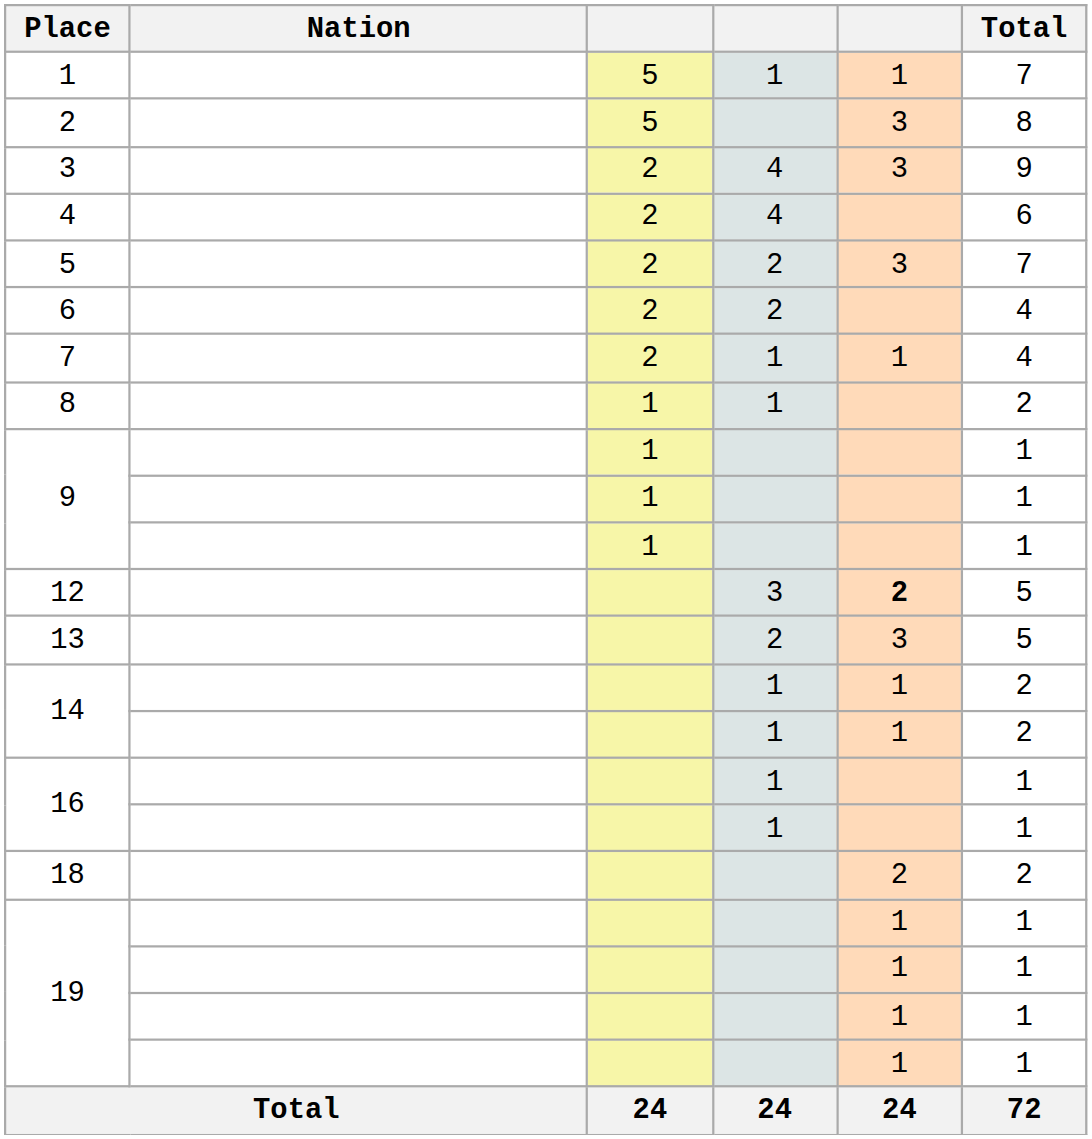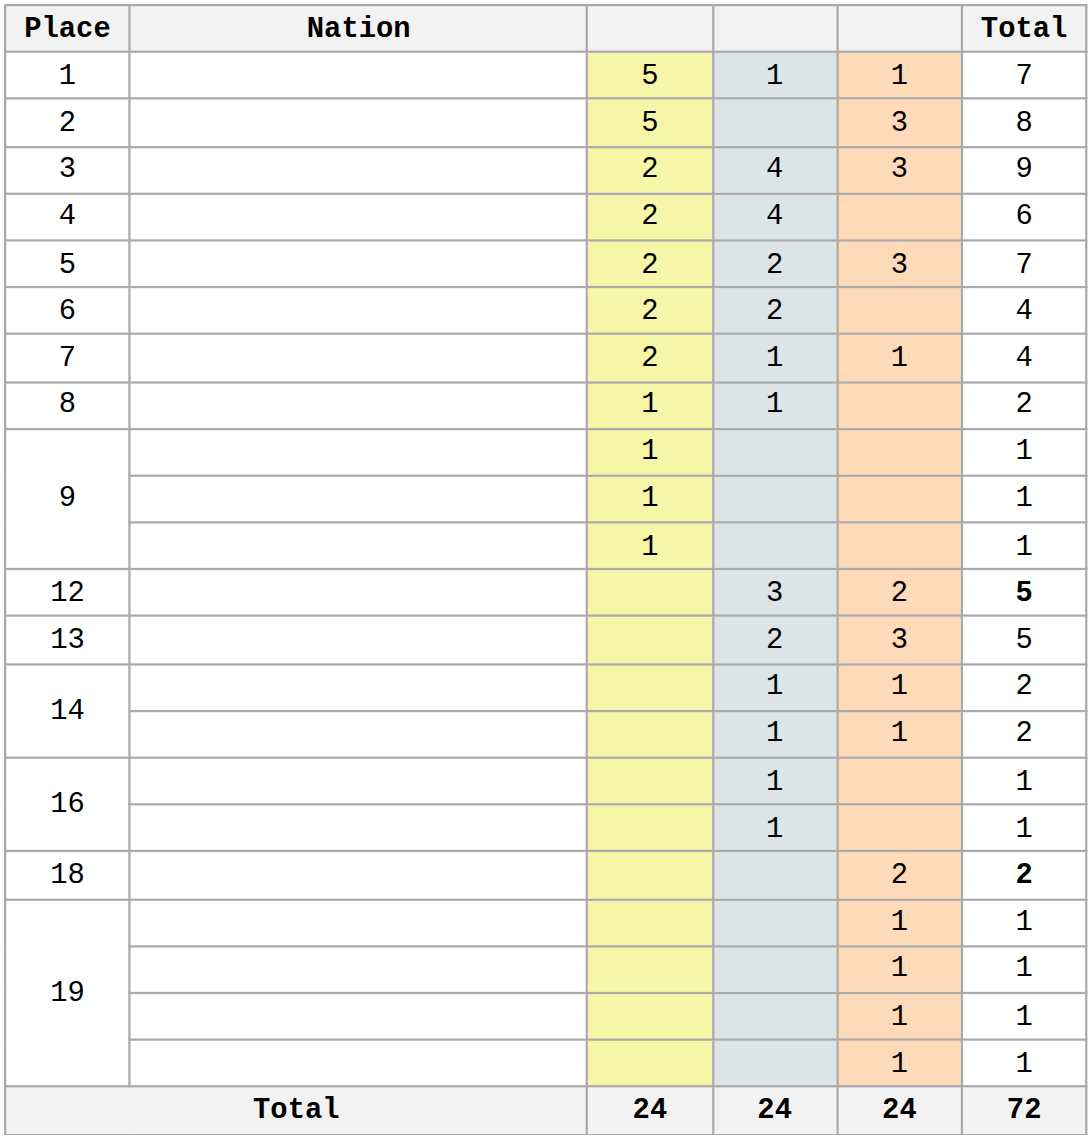(899, 593) bold -> (899, 593) normal
(1024, 593) normal -> (1024, 593) bold
(1024, 875) normal -> (1024, 875) bold
